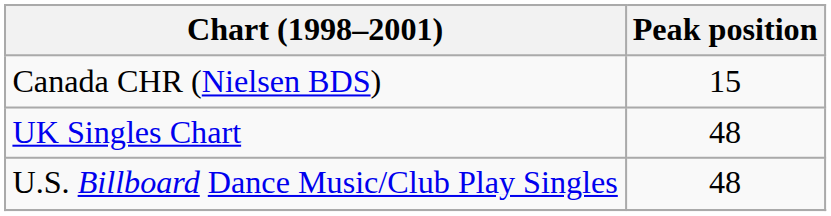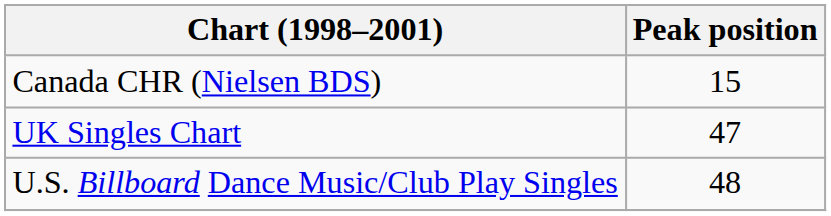(725, 132) 48 -> (725, 132) 47
